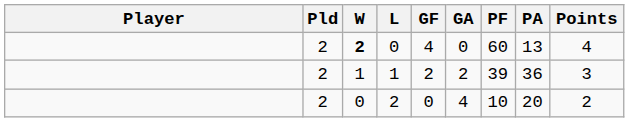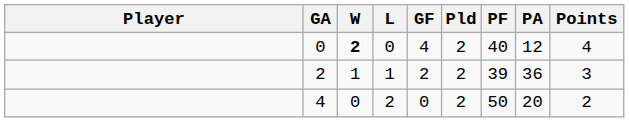columns swapped: (323, 19) <-> (463, 19)
(498, 47) 60 -> (498, 47) 40
(532, 47) 13 -> (532, 47) 12
(498, 103) 10 -> (498, 103) 50
